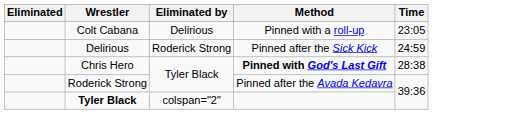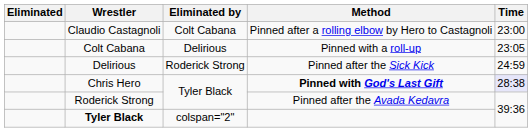+ row: (114, 30)
(412, 65) no background -> (511, 83) lavender background
